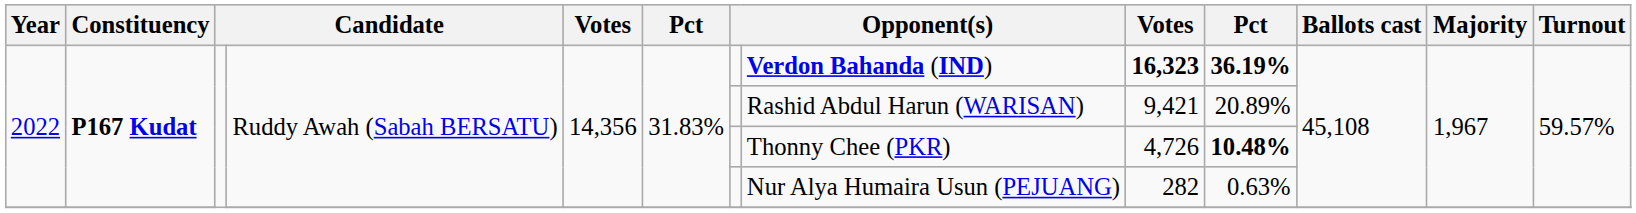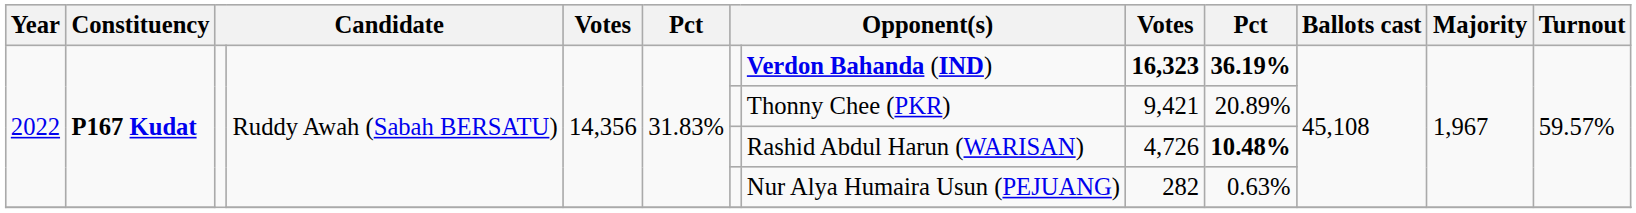(915, 106) Rashid Abdul Harun (WARISAN) -> (849, 106) Thonny Chee (PKR)
(849, 146) Thonny Chee (PKR) -> (915, 146) Rashid Abdul Harun (WARISAN)
